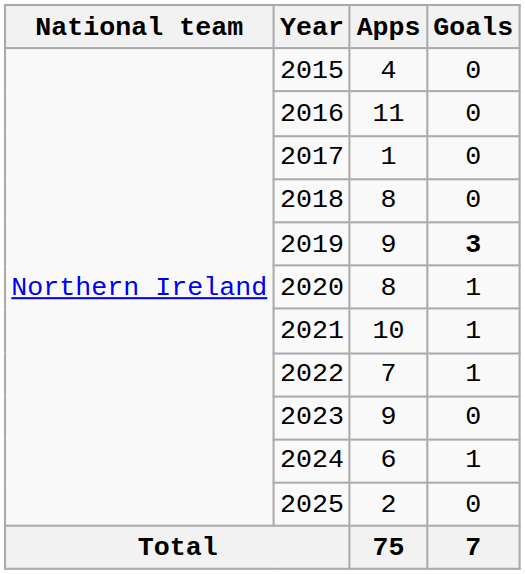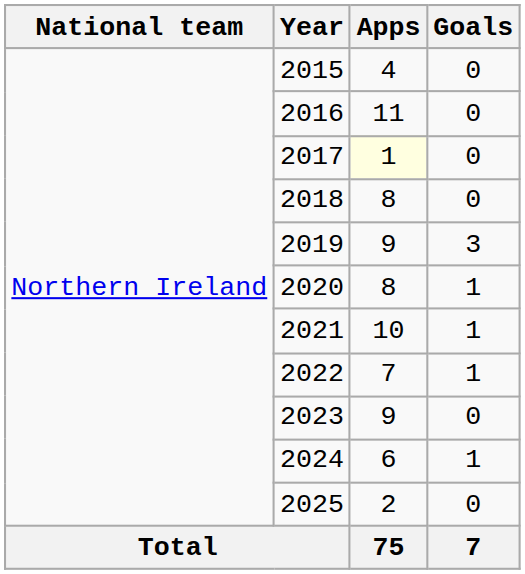(389, 157) no background -> (389, 157) lightyellow background
(473, 244) bold -> (473, 244) normal
